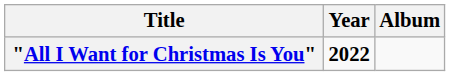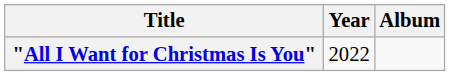(349, 53) bold -> (349, 53) normal
